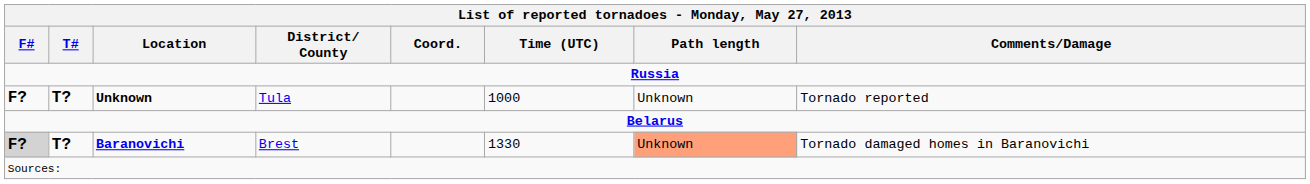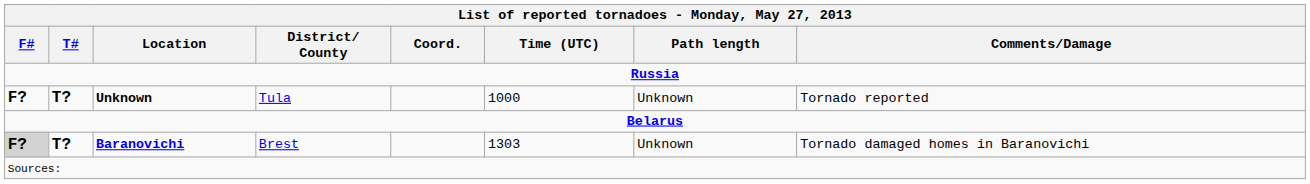(504, 145) 1330 -> (504, 145) 1303
(665, 145) lightsalmon background -> (665, 145) no background
